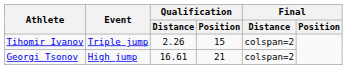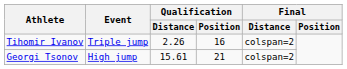(219, 41) 15 -> (219, 41) 16
(173, 57) 16.61 -> (173, 57) 15.61
